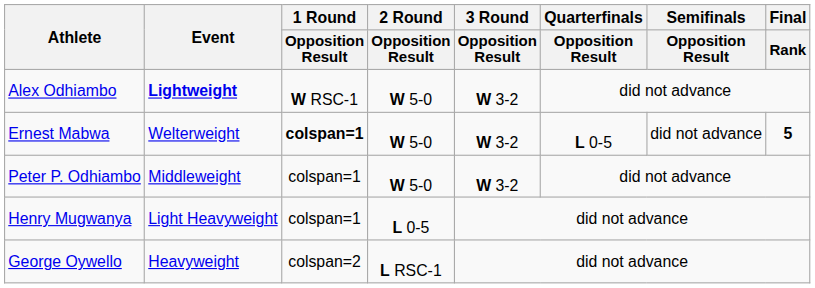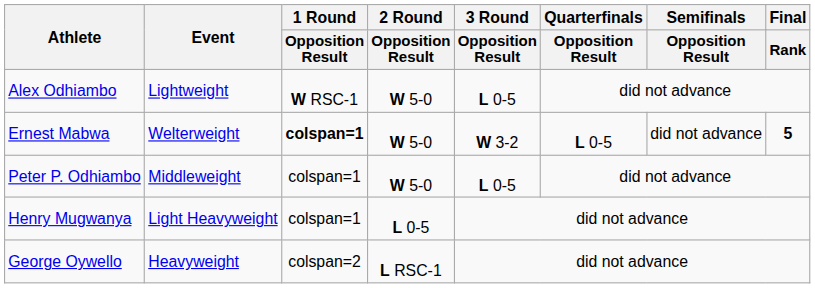(193, 91) bold -> (188, 91) normal
(497, 100) W 3-2 -> (497, 100) L 0-5
(497, 185) W 3-2 -> (497, 185) L 0-5
